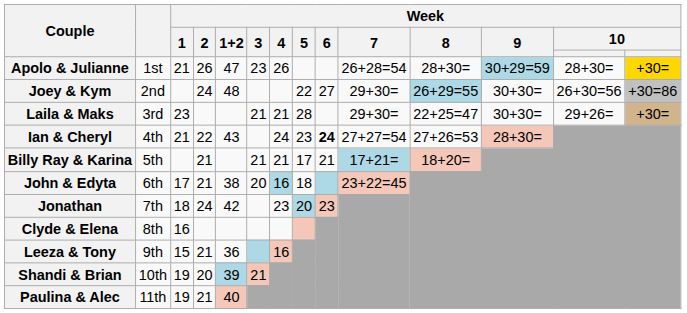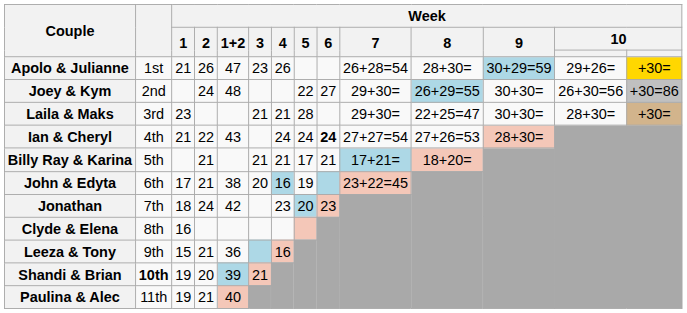(589, 69) 28+30= -> (591, 69) 29+26=
(589, 114) 29+26= -> (591, 114) 28+30=
(304, 137) 23 -> (306, 137) 24
(304, 183) 18 -> (306, 183) 19
(153, 274) normal -> (154, 274) bold
